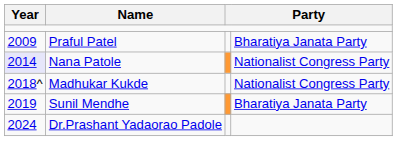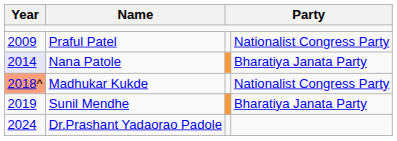(300, 41) Bharatiya Janata Party -> (312, 41) Nationalist Congress Party
(312, 62) Nationalist Congress Party -> (300, 62) Bharatiya Janata Party
(25, 83) no background -> (25, 83) lightsalmon background
